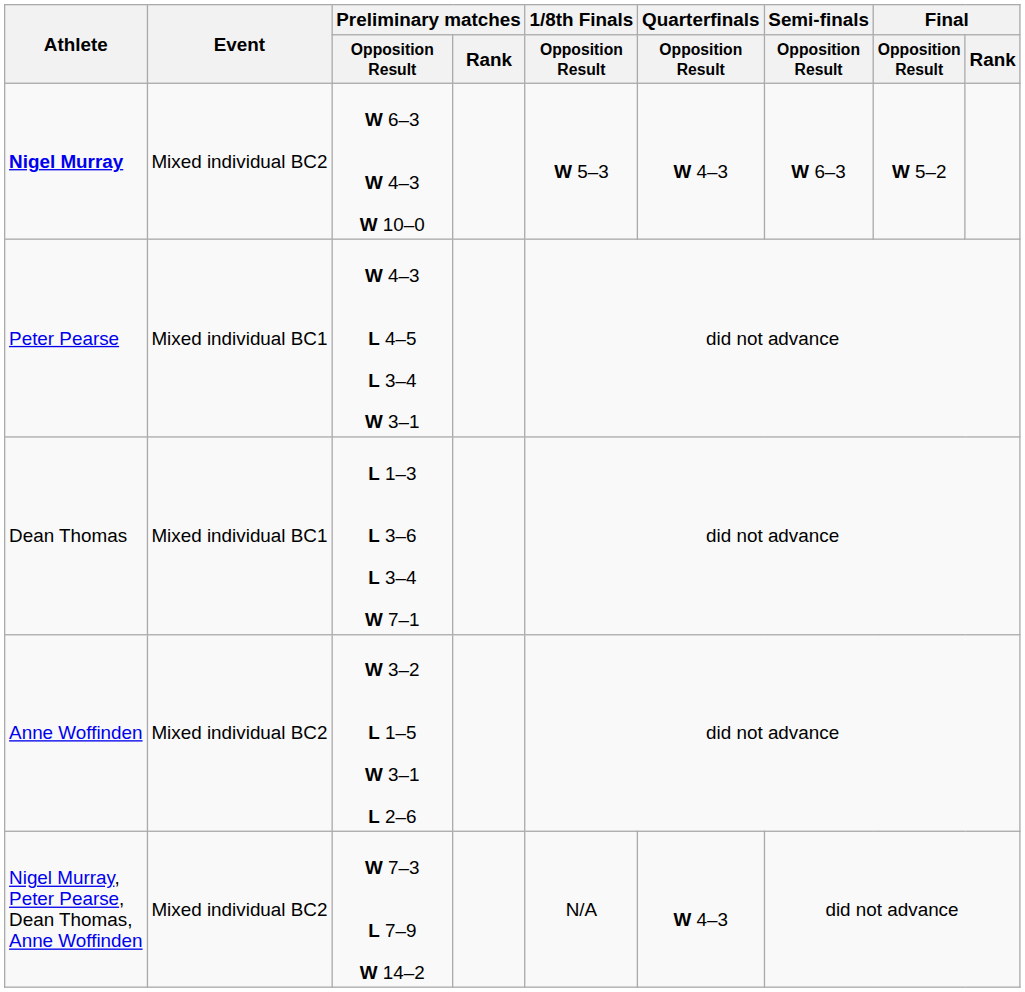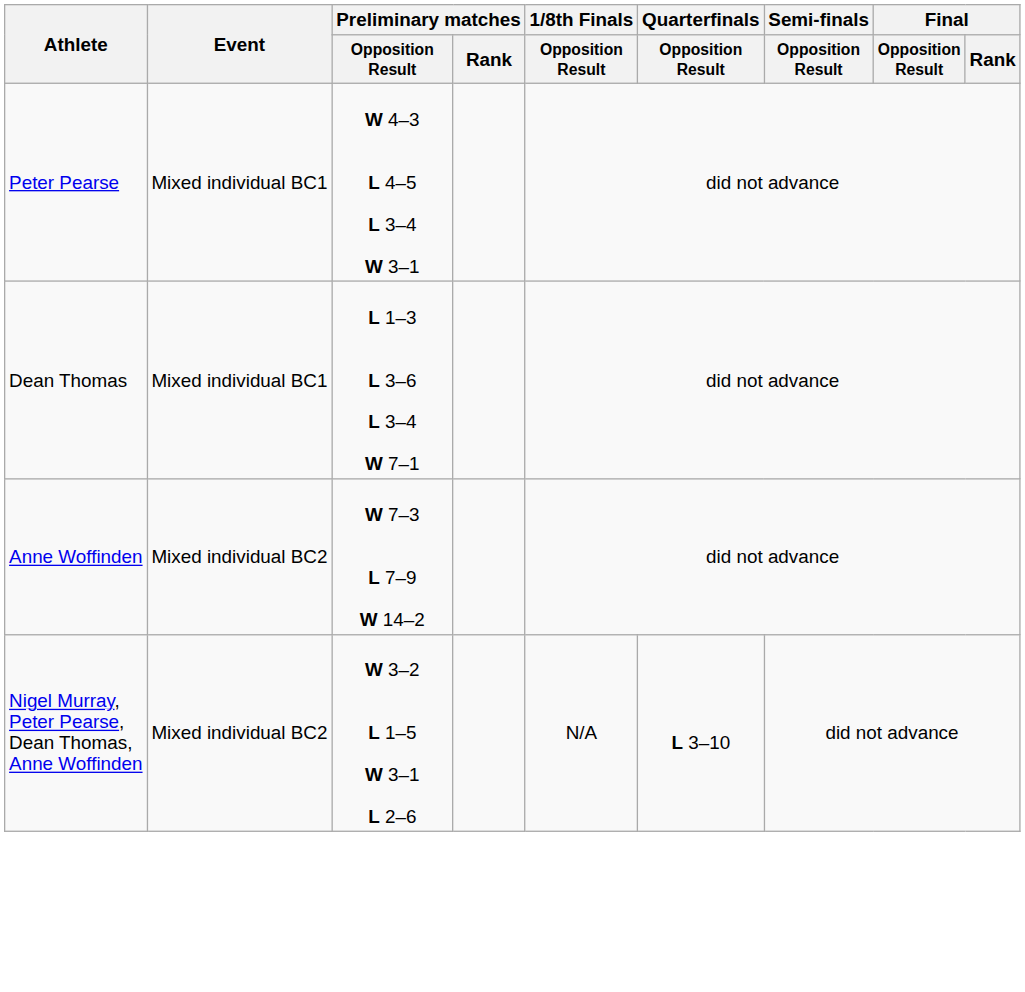- row: (66, 162)
(392, 744) W 3–2 L 1–5 W 3–1 L 2–6 -> (392, 567) W 7–3 L 7–9 W 14–2
(392, 920) W 7–3 L 7–9 W 14–2 -> (392, 744) W 3–2 L 1–5 W 3–1 L 2–6
(701, 920) W 4–3 -> (701, 744) L 3–10
